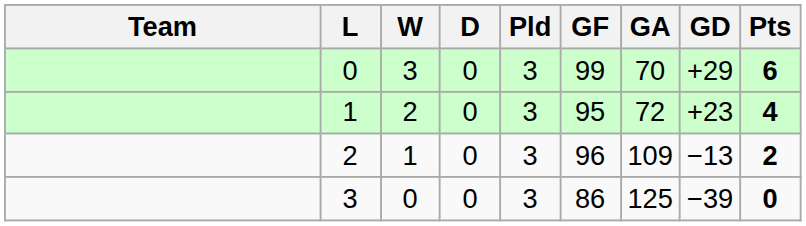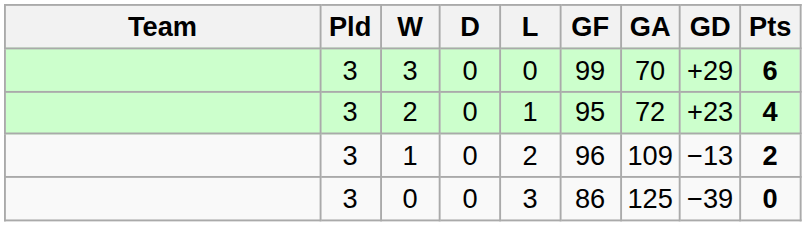columns swapped: (530, 27) <-> (350, 27)
